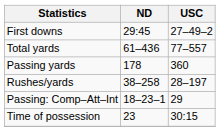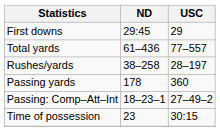(192, 31) 27–49–2 -> (177, 31) 29
rows swapped: (40, 83) <-> (41, 65)
(177, 100) 29 -> (192, 100) 27–49–2
